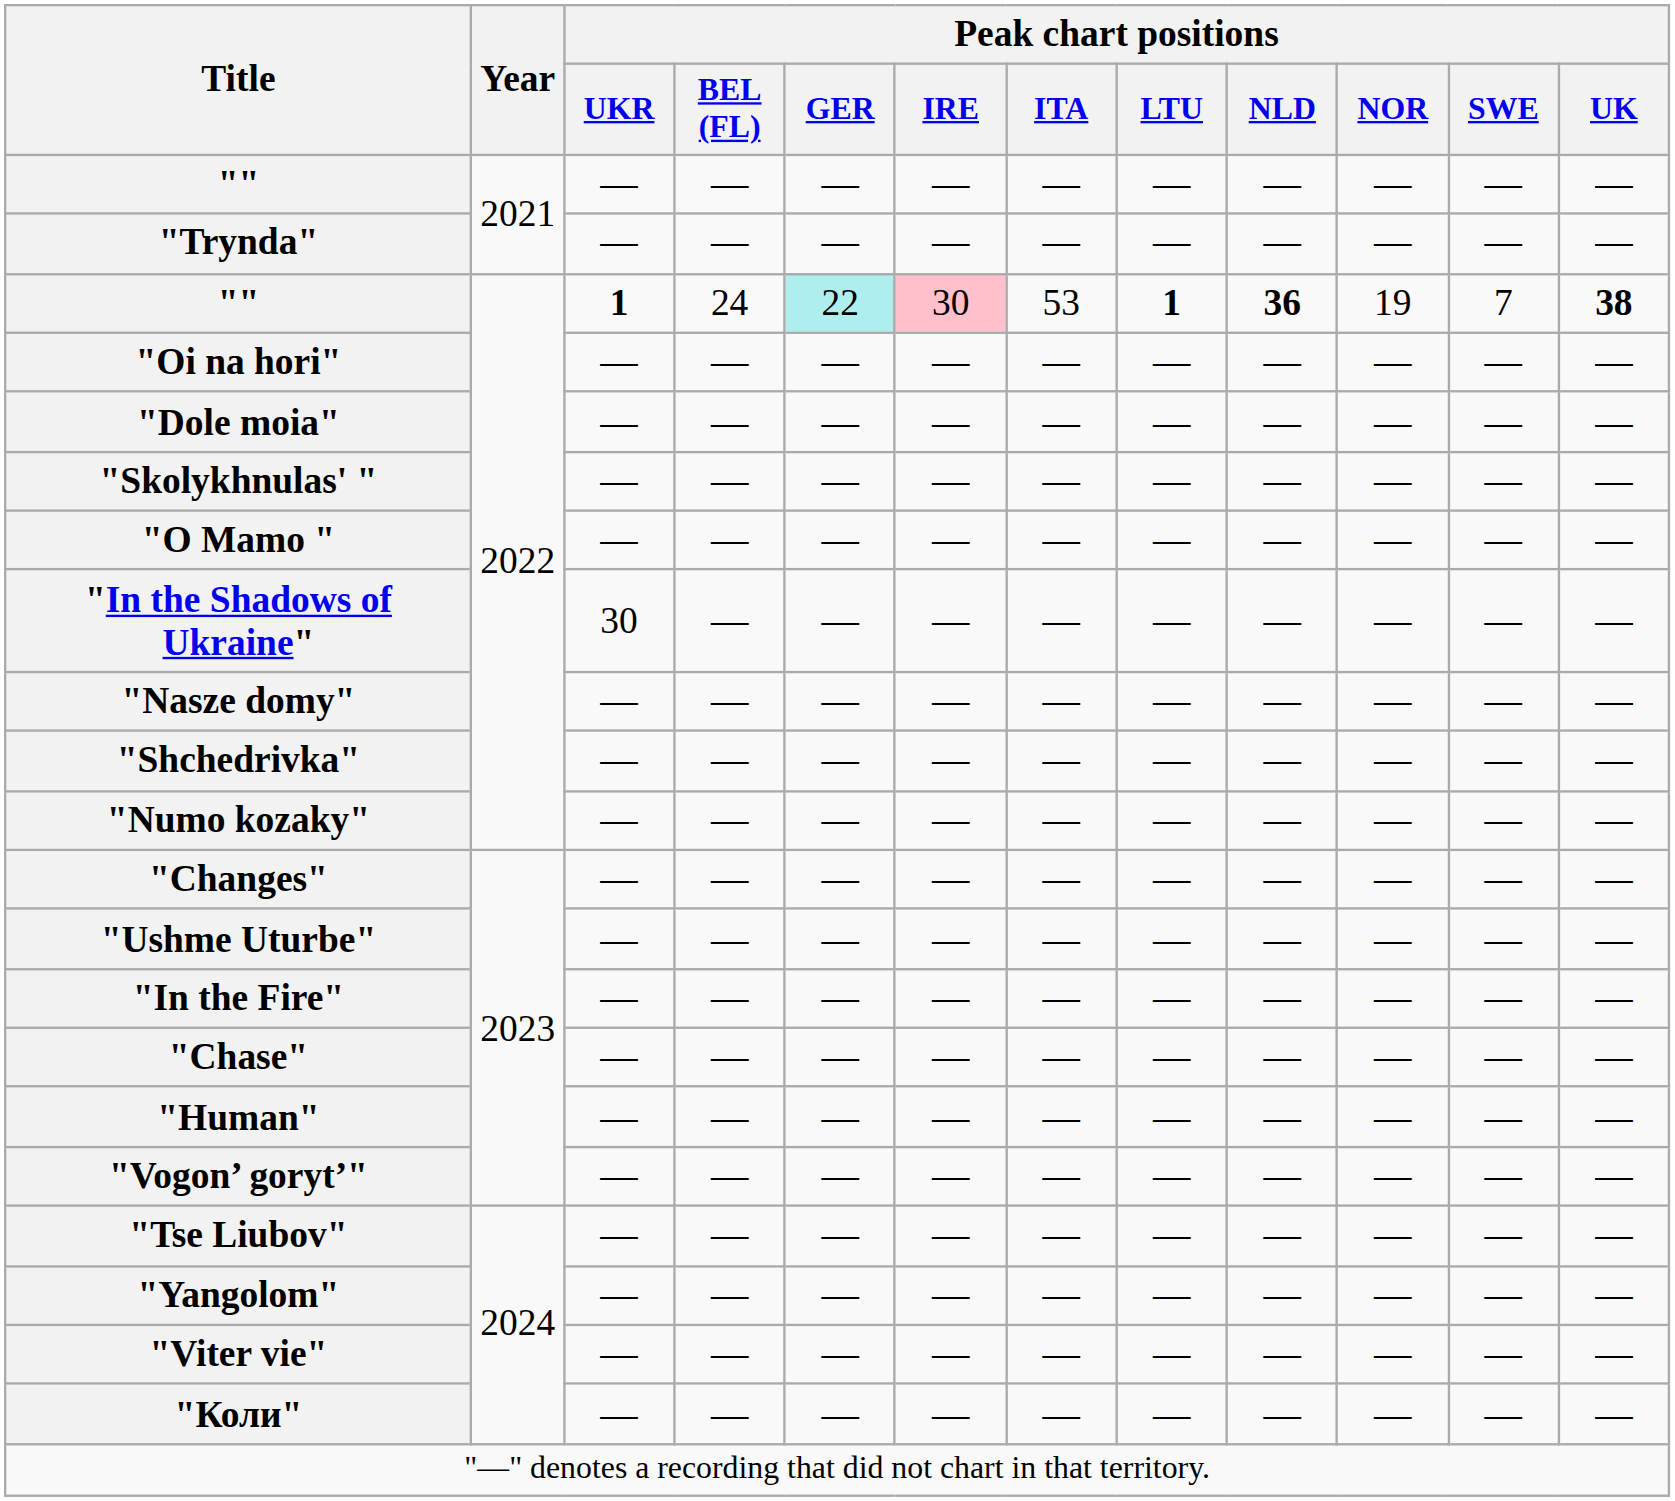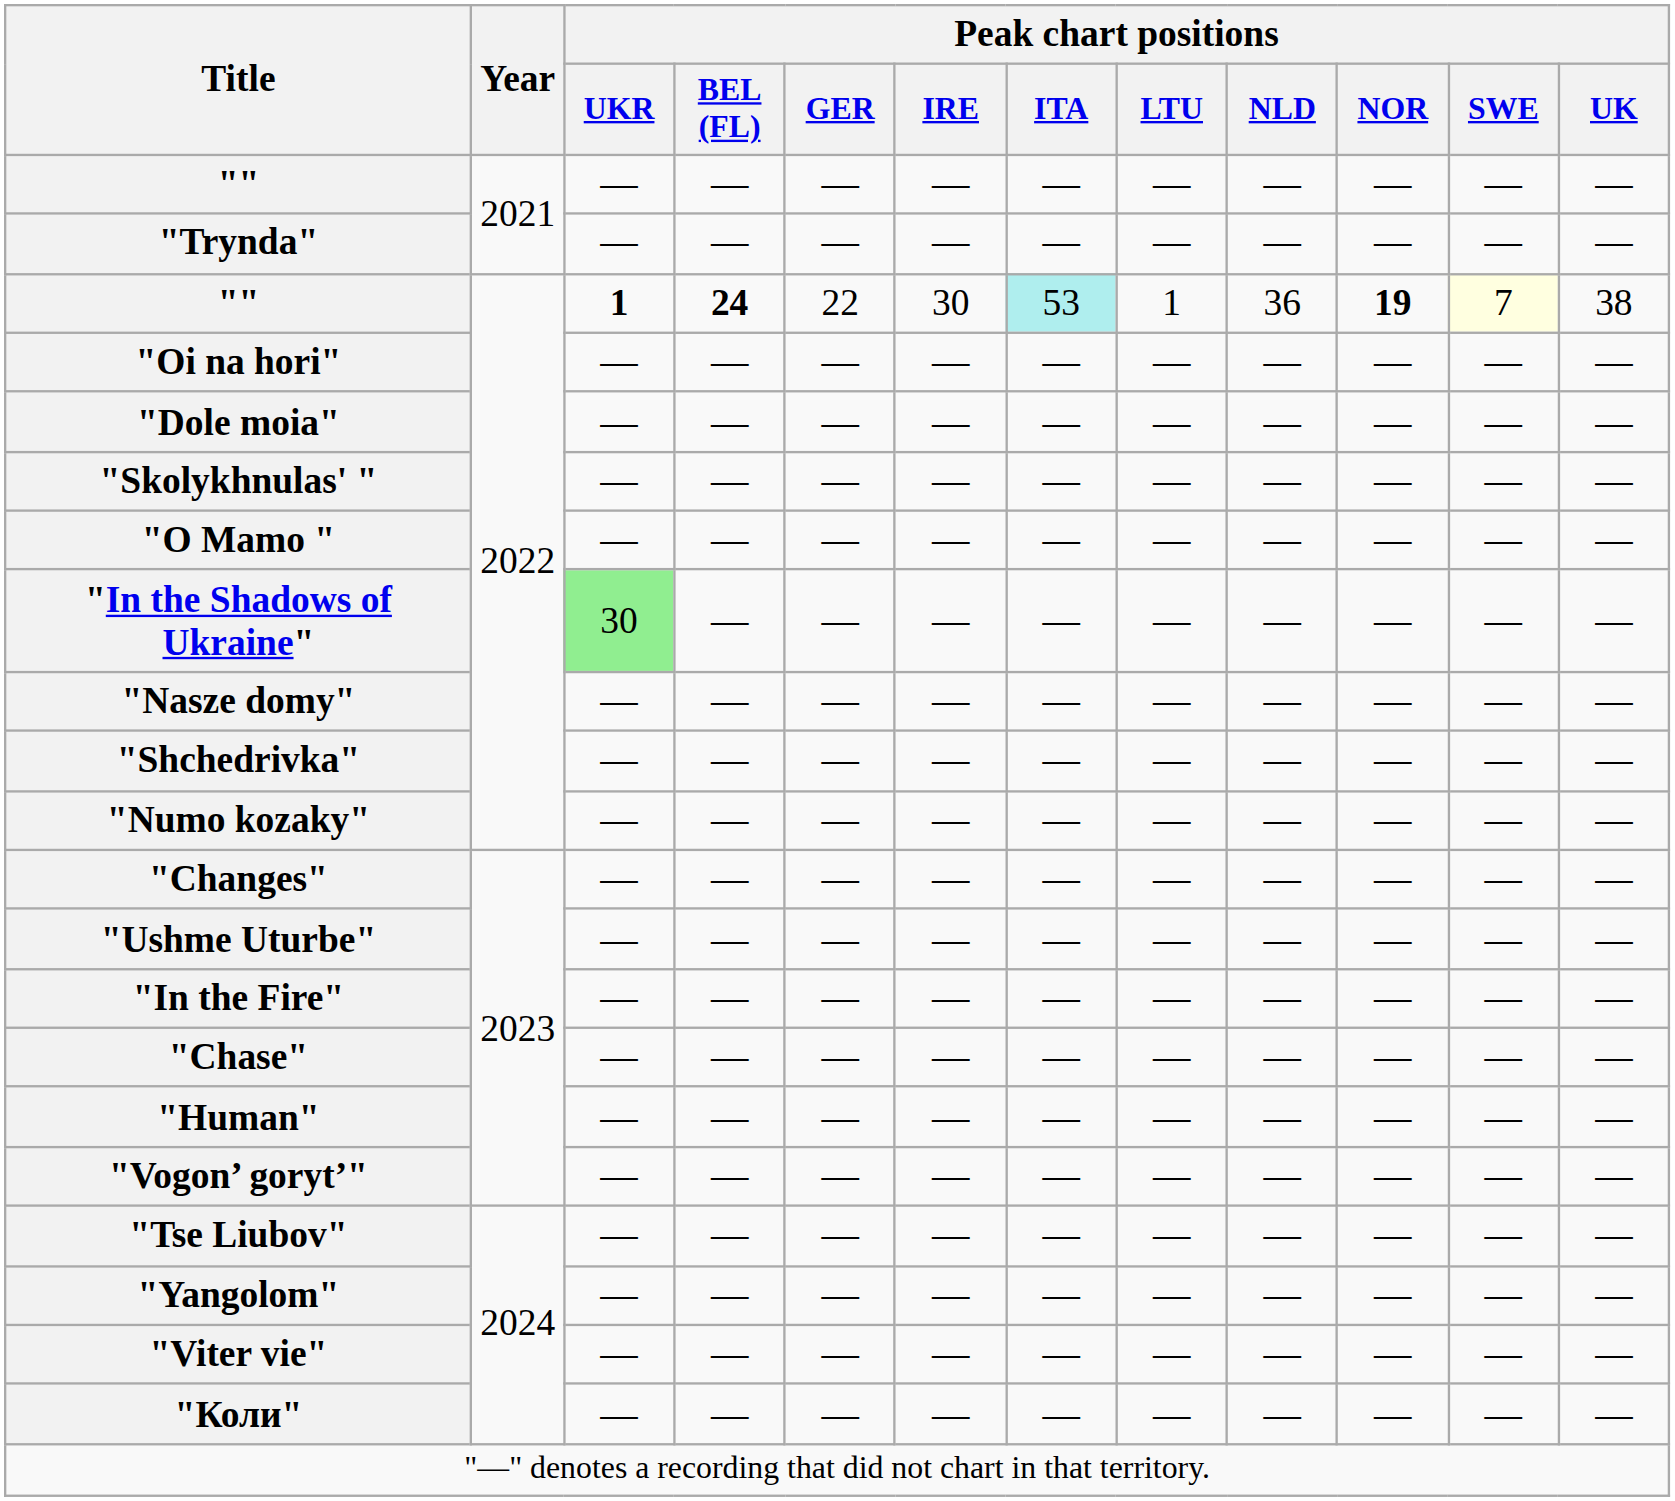(730, 302) normal -> (730, 302) bold
(840, 302) paleturquoise background -> (840, 302) no background
(951, 302) pink background -> (951, 302) no background
(1061, 302) no background -> (1061, 302) paleturquoise background
(1172, 302) bold -> (1172, 302) normal
(1282, 302) bold -> (1282, 302) normal
(1393, 302) normal -> (1393, 302) bold
(1503, 302) no background -> (1503, 302) lightyellow background
(1614, 302) bold -> (1614, 302) normal
(619, 620) no background -> (619, 620) lightgreen background
